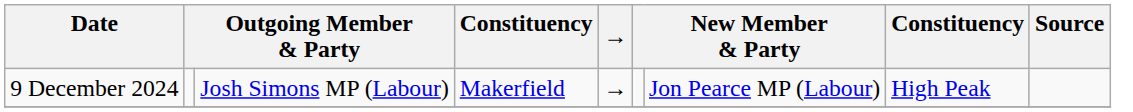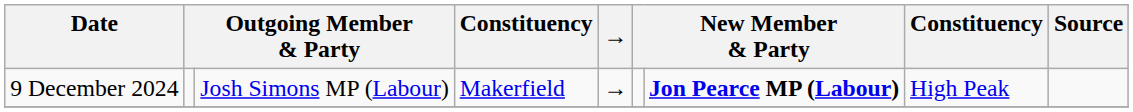(765, 87) normal -> (774, 87) bold
